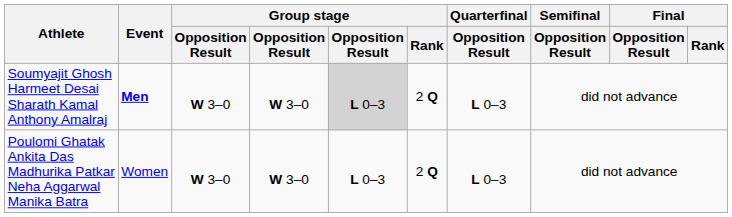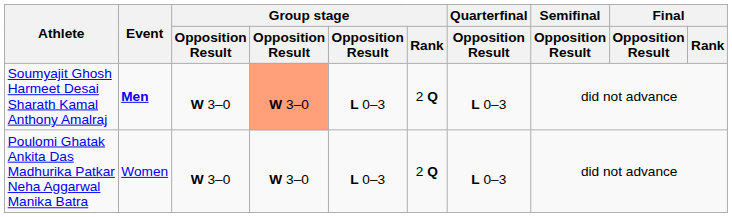(289, 104) no background -> (289, 104) lightsalmon background
(368, 104) lightgrey background -> (368, 104) no background
